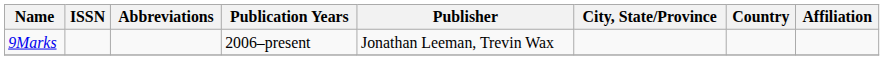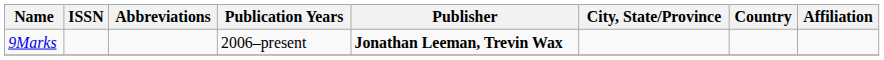(457, 42) normal -> (459, 42) bold
